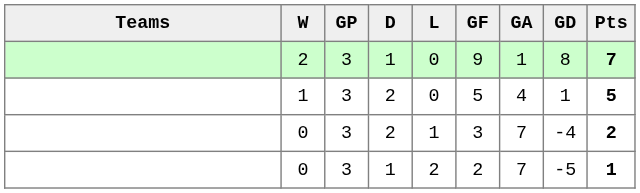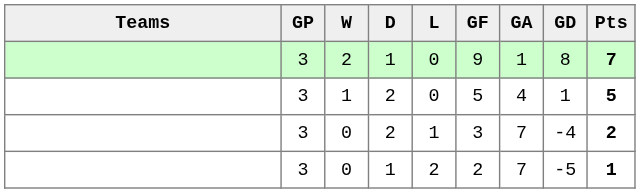columns swapped: (347, 23) <-> (303, 23)
